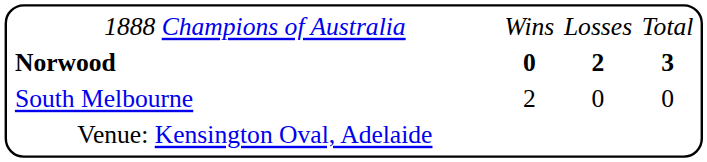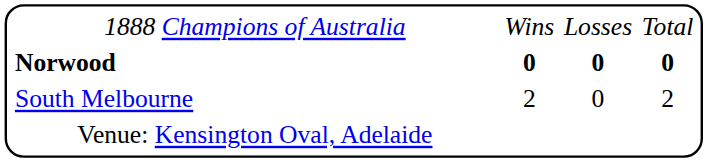(598, 63) 2 -> (598, 63) 0
(668, 63) 3 -> (668, 63) 0
(668, 99) 0 -> (668, 99) 2
